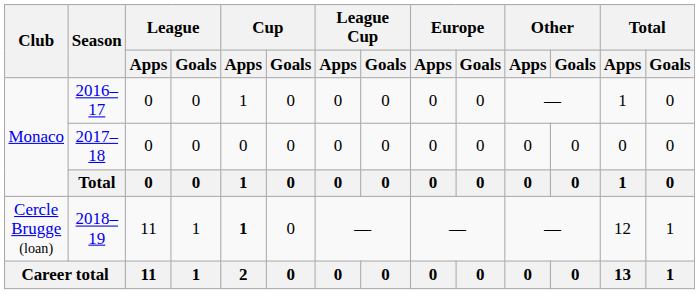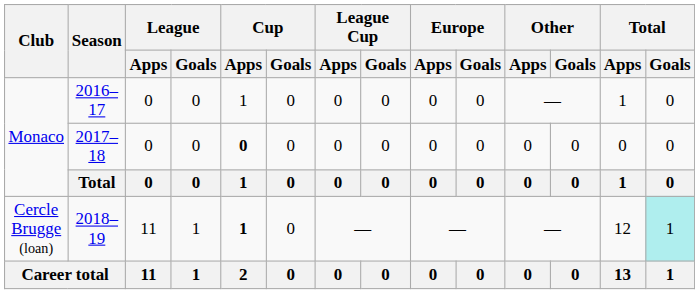(243, 146) normal -> (243, 146) bold
(670, 228) no background -> (670, 228) paleturquoise background
